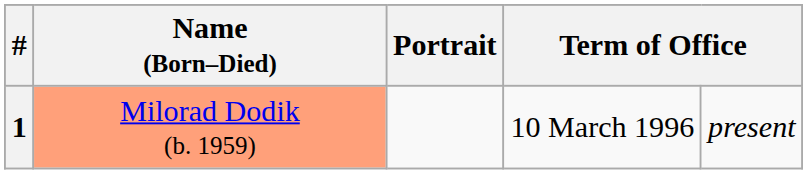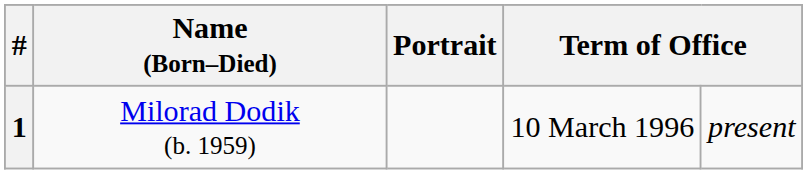(210, 126) lightsalmon background -> (210, 126) no background
